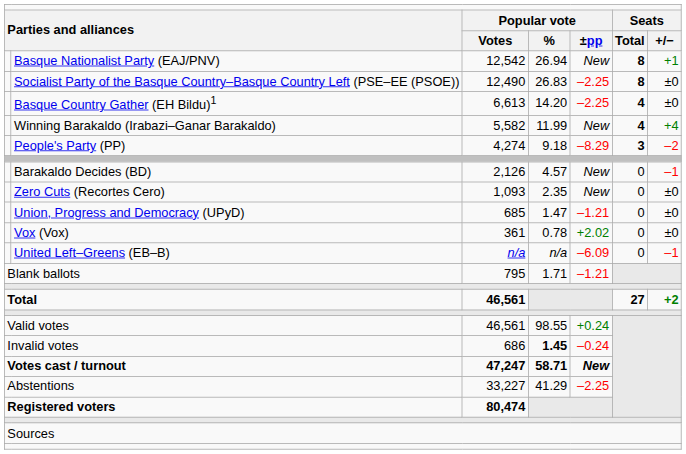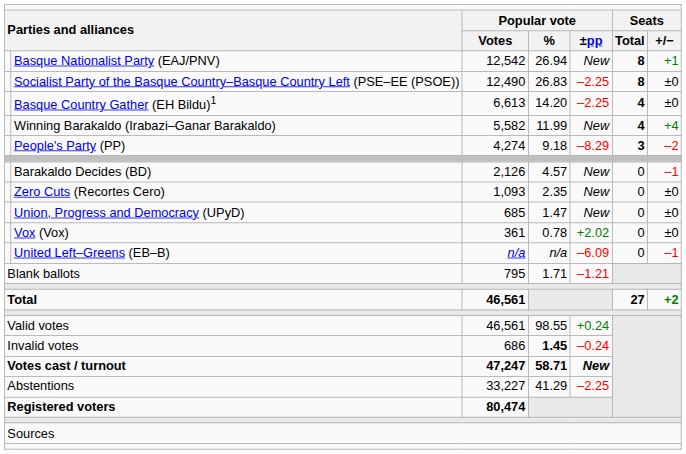(593, 212) –1.21 -> (596, 212) New
